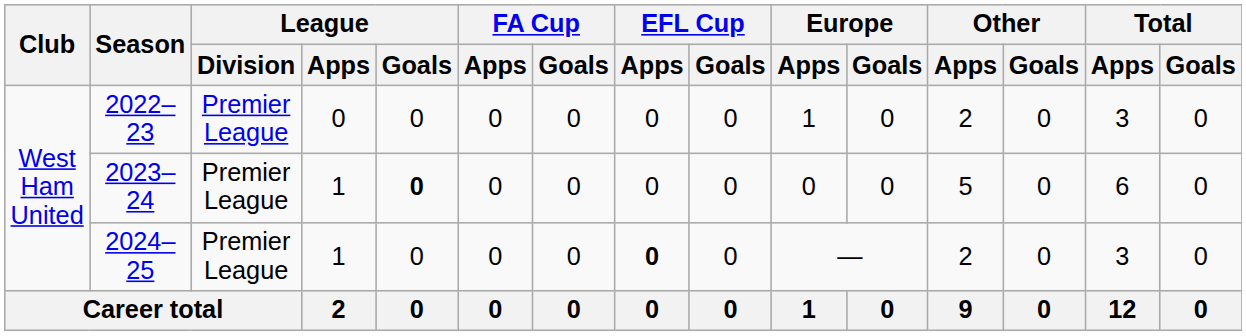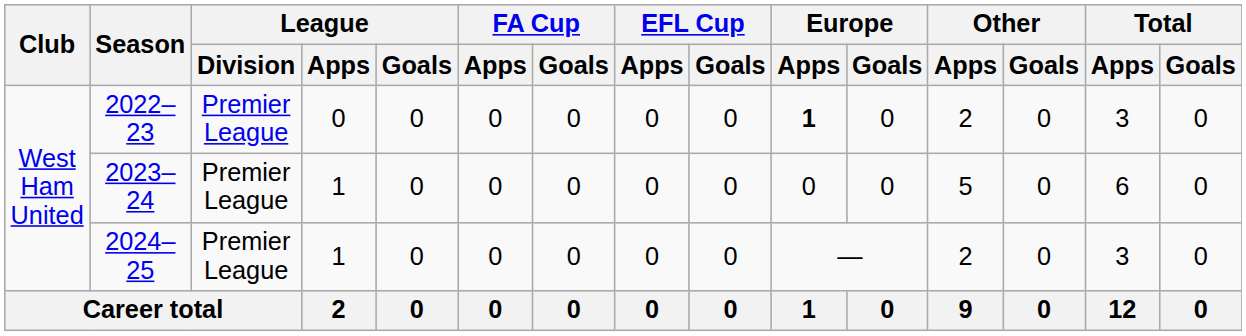(809, 118) normal -> (809, 118) bold
(417, 187) bold -> (417, 187) normal
(652, 256) bold -> (652, 256) normal
